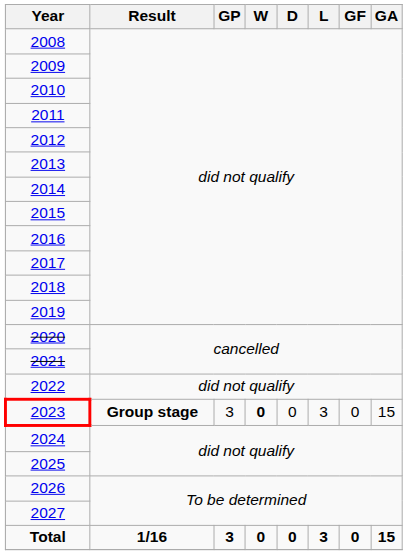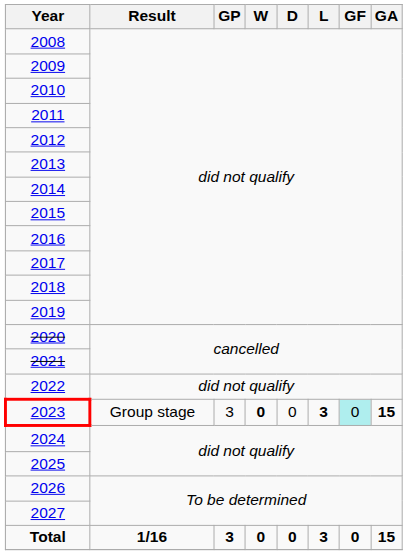(152, 412) bold -> (152, 412) normal
(324, 412) normal -> (324, 412) bold
(355, 412) no background -> (355, 412) paleturquoise background
(386, 412) normal -> (386, 412) bold
